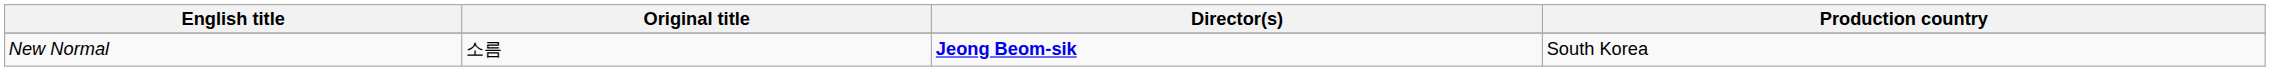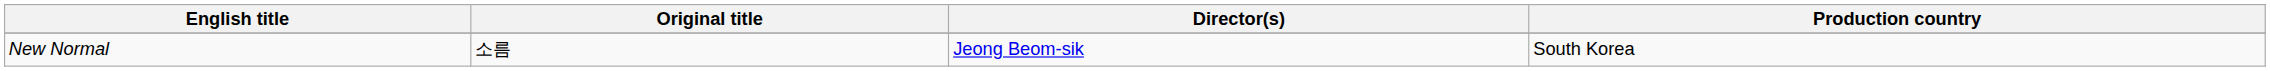(1006, 49) bold -> (1019, 49) normal
